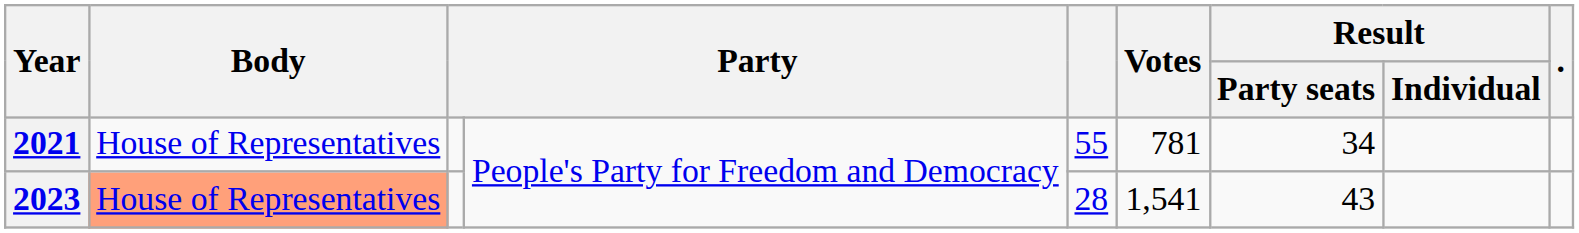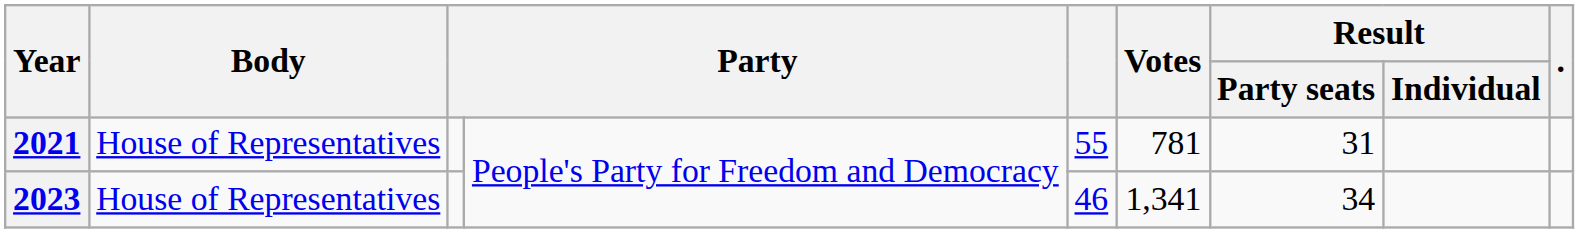(1358, 143) 34 -> (1358, 143) 31
(268, 199) lightsalmon background -> (268, 199) no background
(1091, 199) 28 -> (1091, 199) 46
(1163, 199) 1,541 -> (1163, 199) 1,341
(1358, 199) 43 -> (1358, 199) 34
